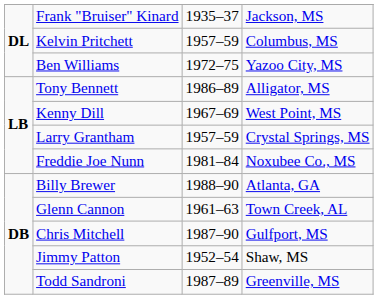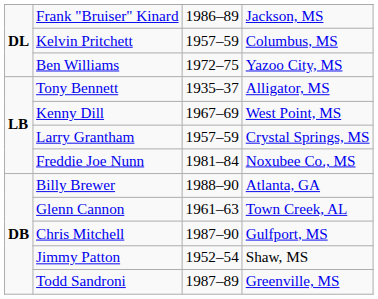(212, 16) 1935–37 -> (212, 16) 1986–89
(212, 88) 1986–89 -> (212, 88) 1935–37
